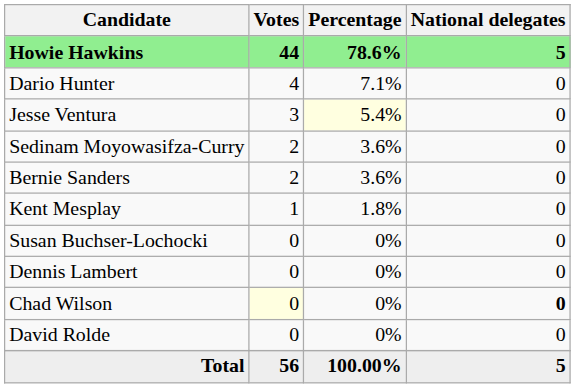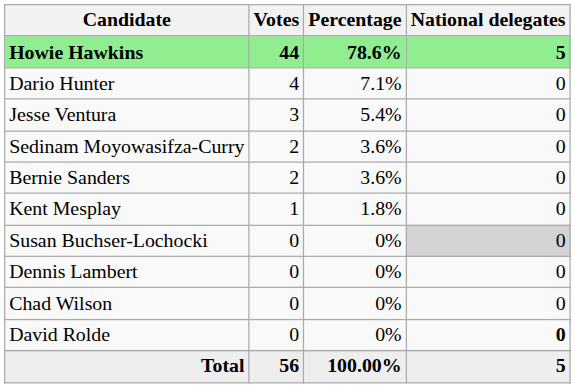(381, 114) lightyellow background -> (381, 114) no background
(561, 240) no background -> (561, 240) lightgrey background
(294, 303) lightyellow background -> (294, 303) no background
(561, 303) bold -> (561, 303) normal
(561, 334) normal -> (561, 334) bold
